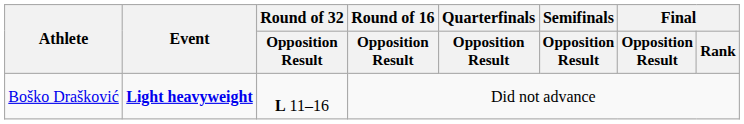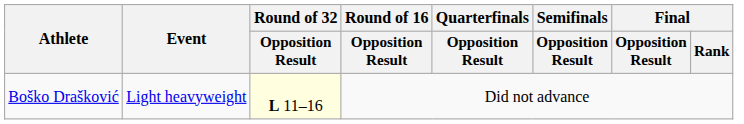(190, 96) bold -> (186, 96) normal
(302, 106) no background -> (296, 106) lightyellow background
